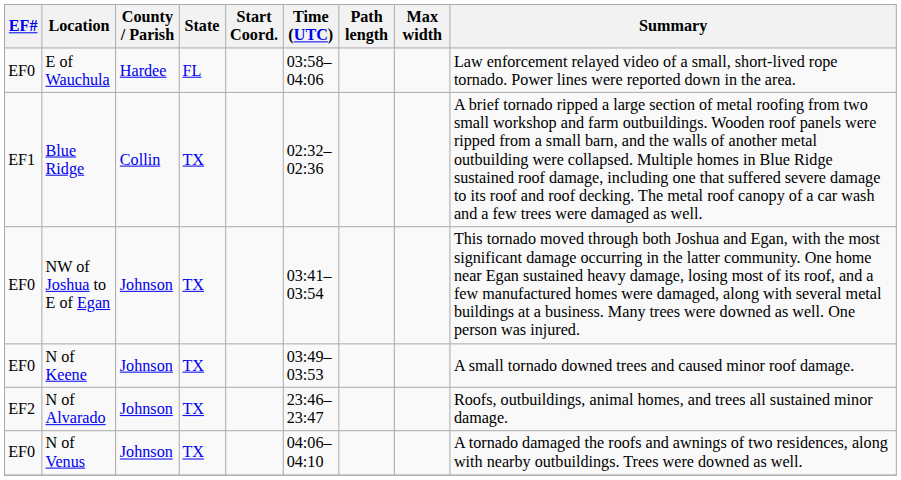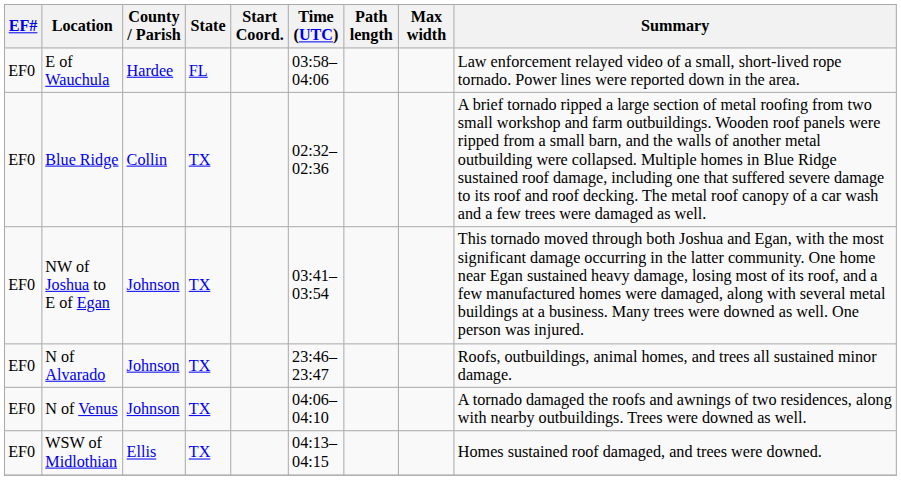(22, 159) EF1 -> (22, 159) EF0
- row: (66, 365)
(22, 409) EF2 -> (22, 365) EF0
+ row: (81, 452)
